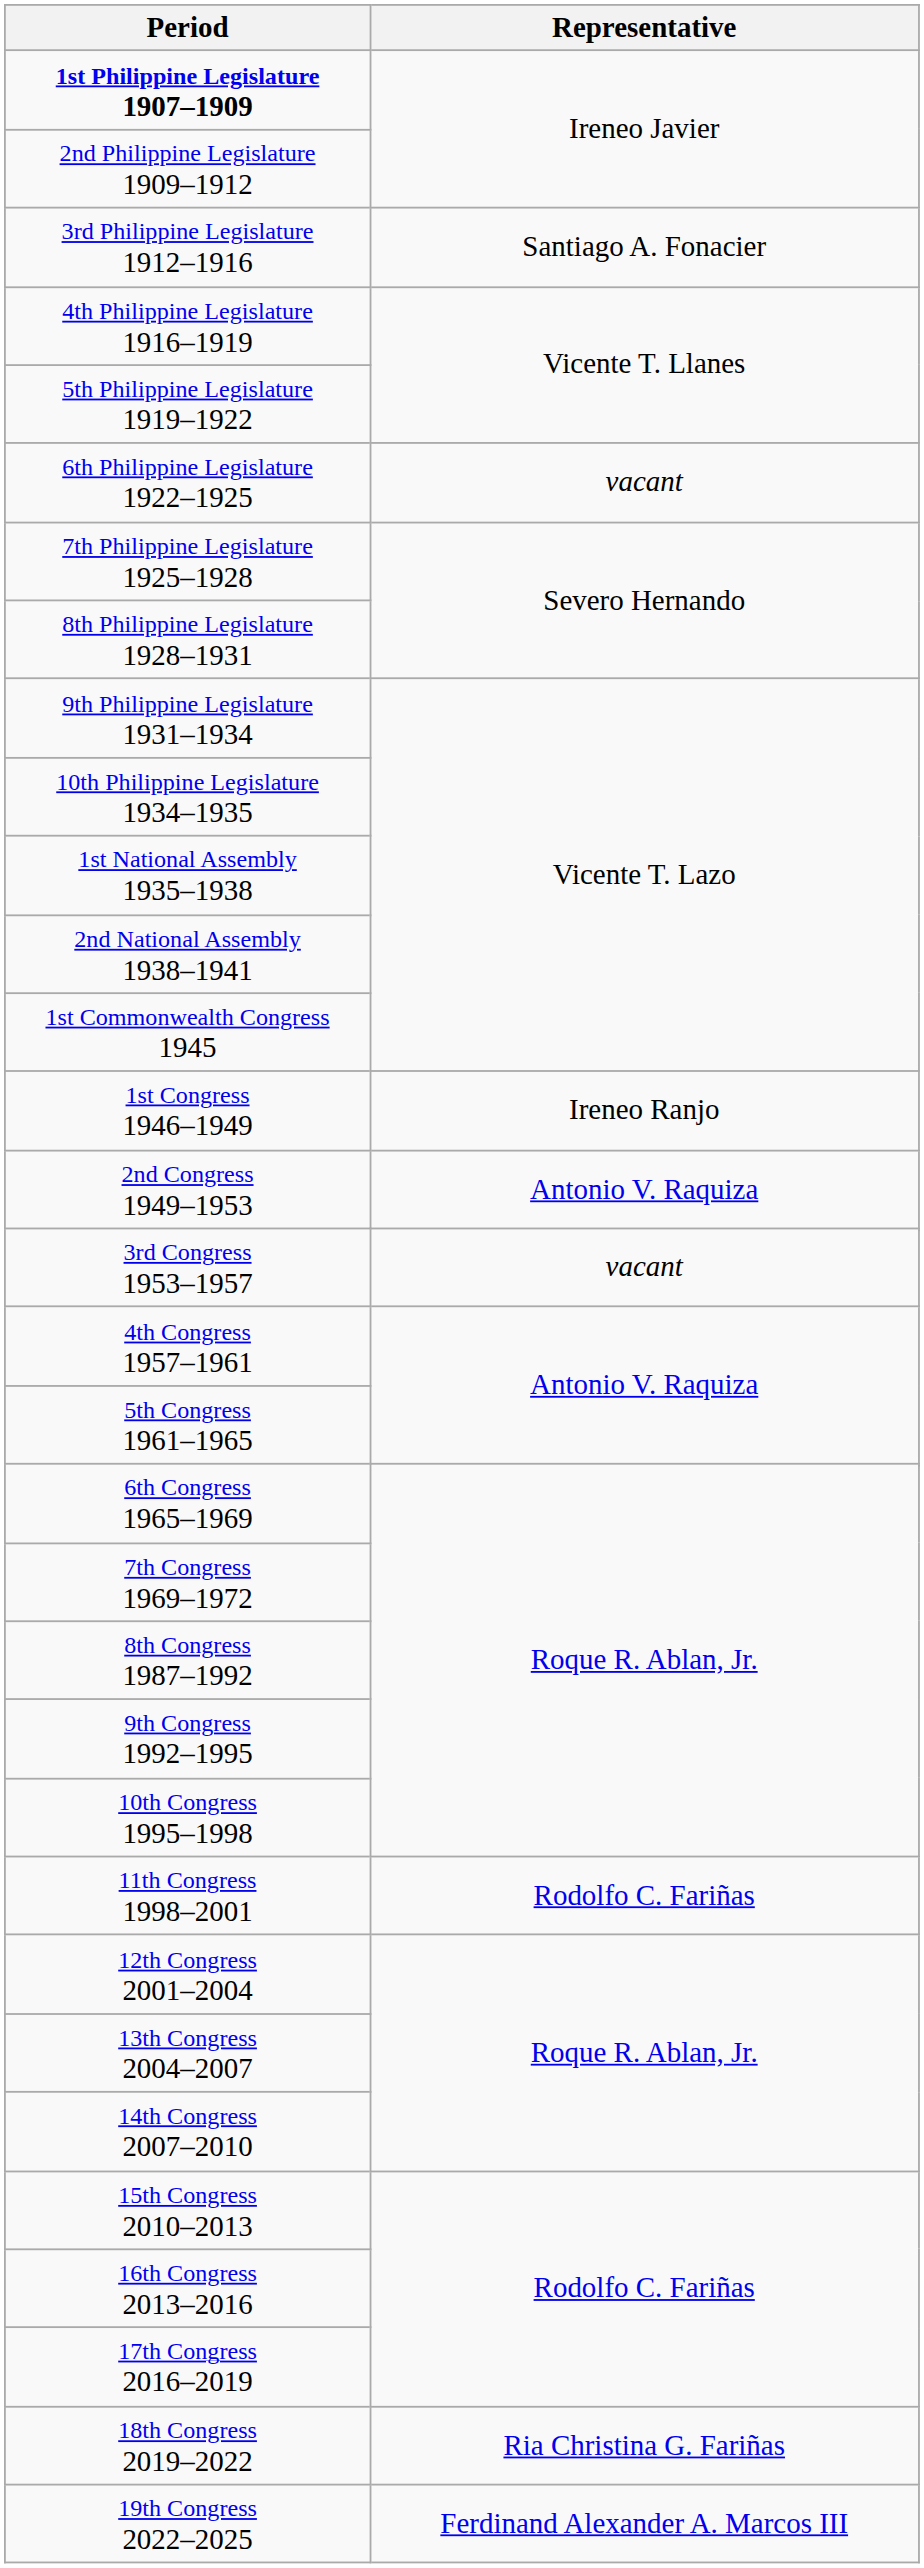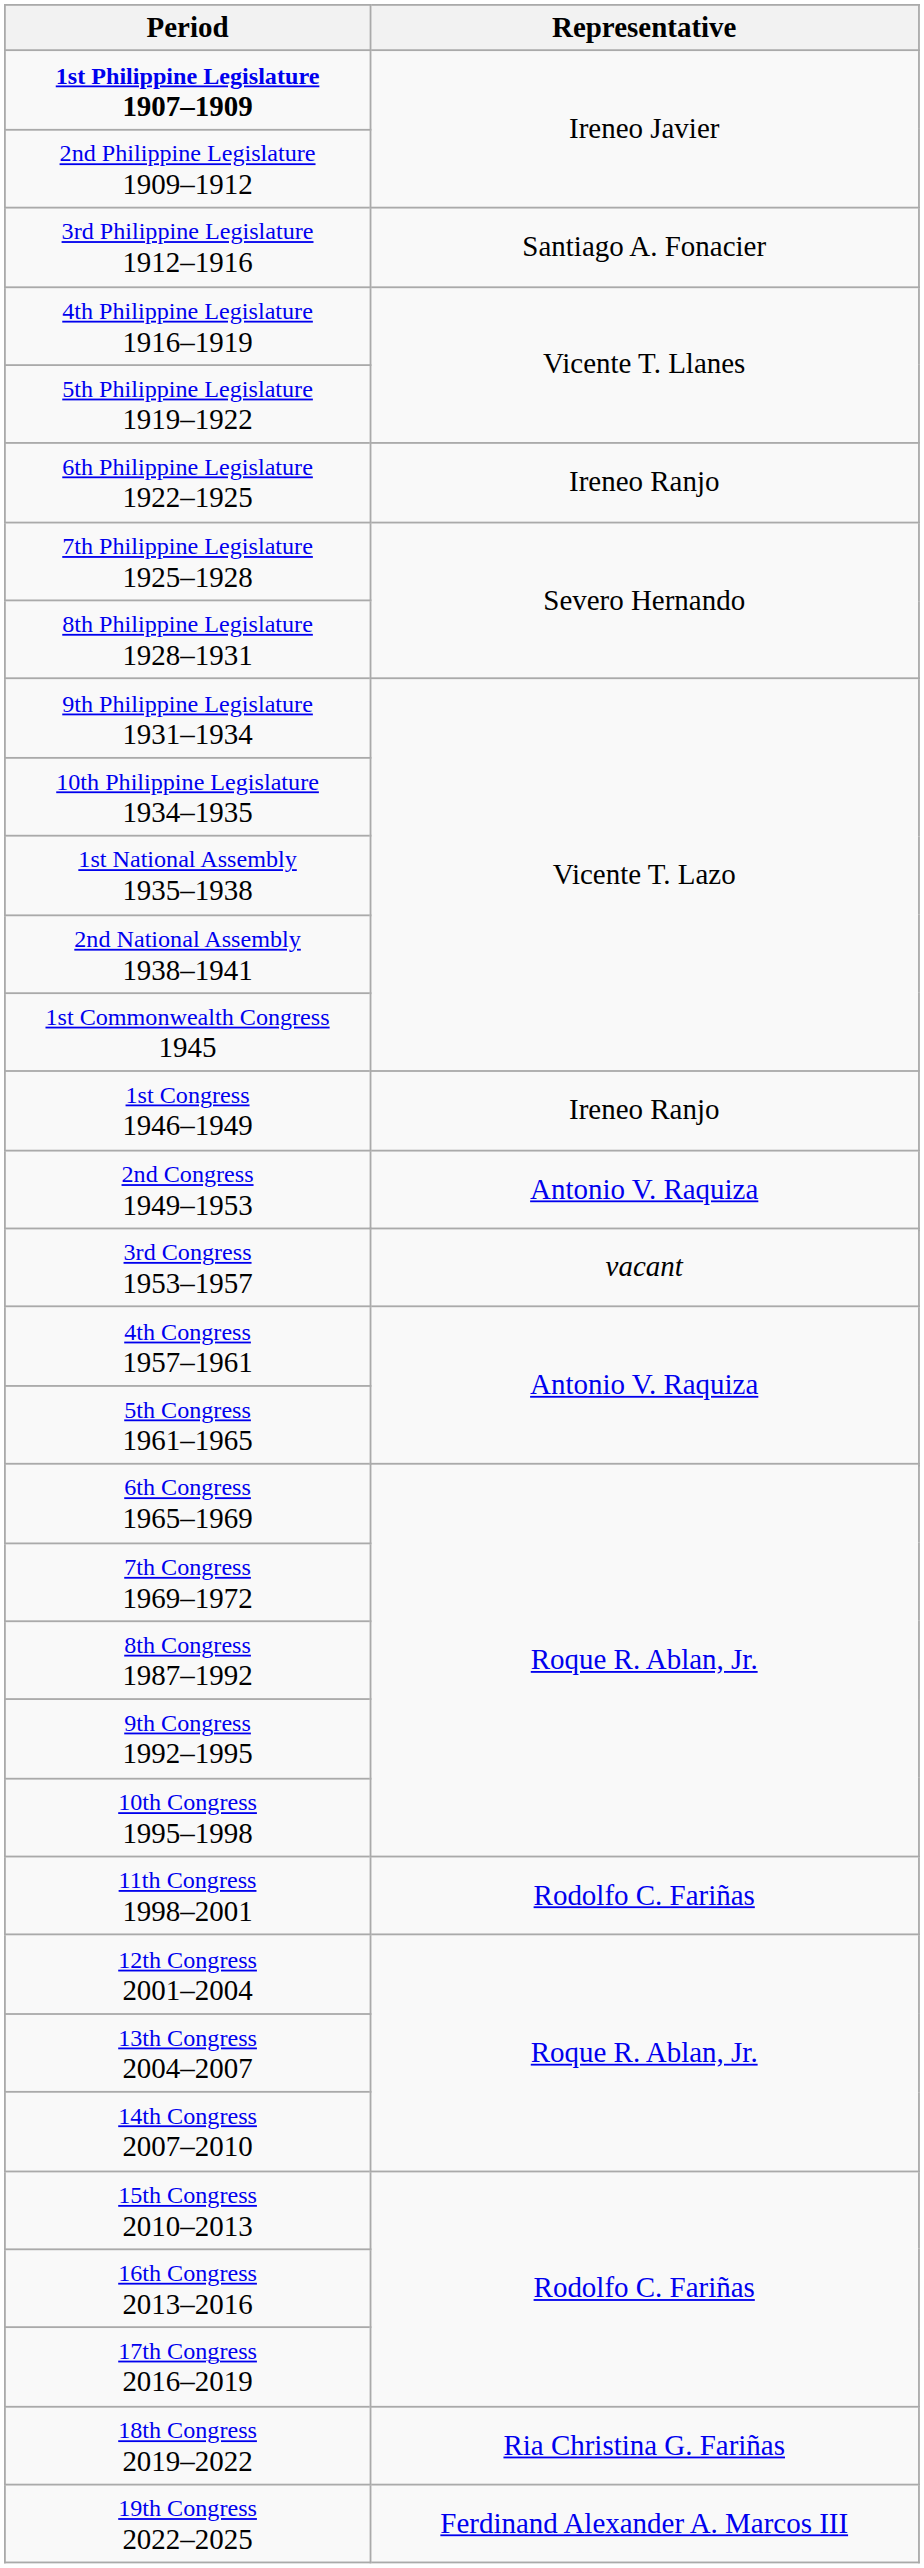(644, 482) vacant -> (644, 482) Ireneo Ranjo
